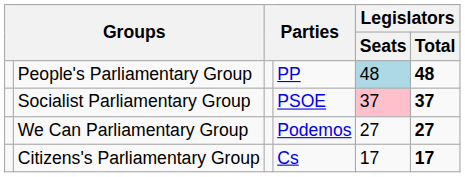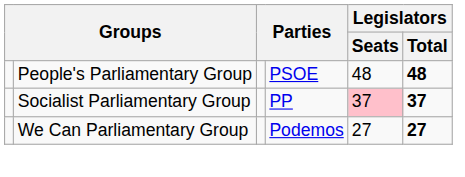(289, 74) PP -> (294, 74) PSOE
(369, 74) lightblue background -> (362, 74) no background
(302, 102) PSOE -> (281, 102) PP
- row: (139, 158)
